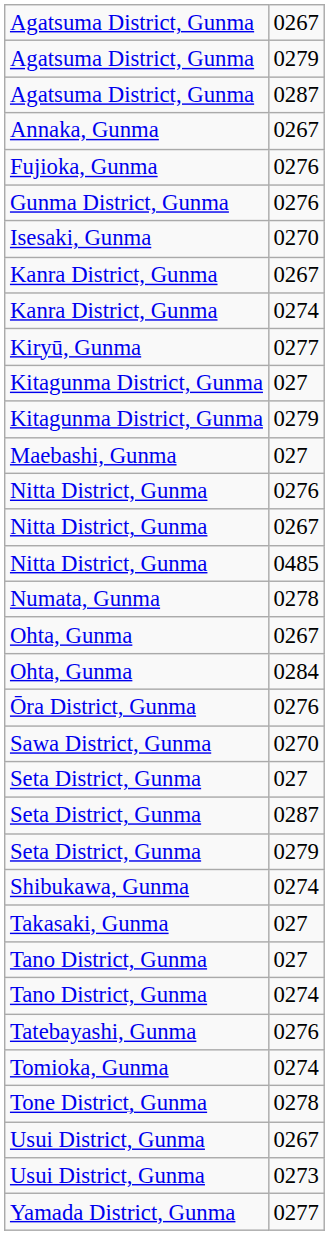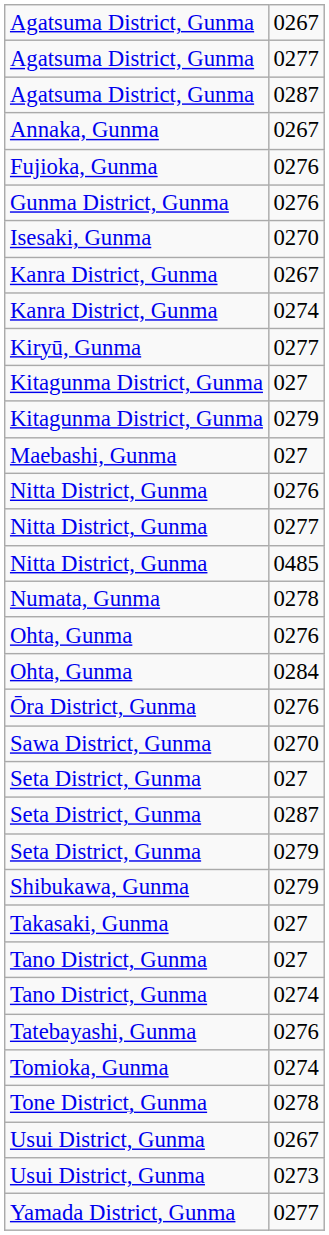(296, 58) 0279 -> (296, 58) 0277
(296, 526) 0267 -> (296, 526) 0277
(296, 635) 0267 -> (296, 635) 0276
(296, 887) 0274 -> (296, 887) 0279
